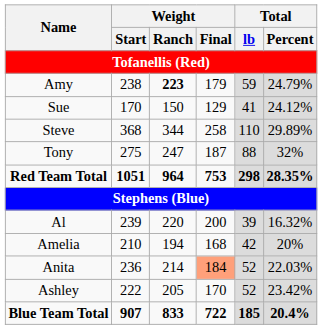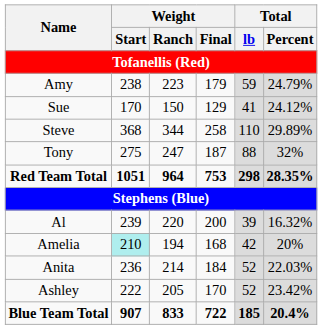(173, 84) bold -> (173, 84) normal
(131, 244) no background -> (131, 244) paleturquoise background
(216, 267) lightsalmon background -> (216, 267) no background
